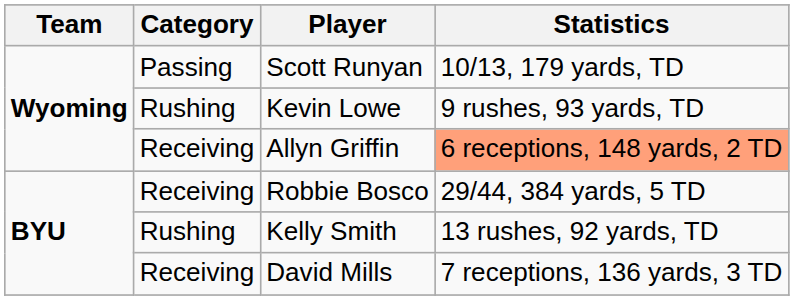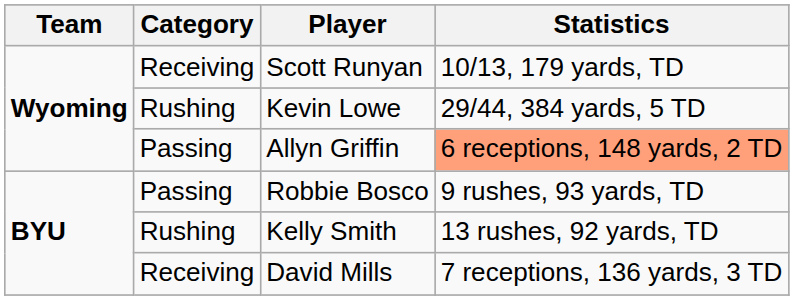(186, 66) Passing -> (197, 66) Receiving
(572, 107) 9 rushes, 93 yards, TD -> (573, 107) 29/44, 384 yards, 5 TD
(197, 149) Receiving -> (186, 149) Passing
(197, 190) Receiving -> (186, 190) Passing
(573, 190) 29/44, 384 yards, 5 TD -> (572, 190) 9 rushes, 93 yards, TD
